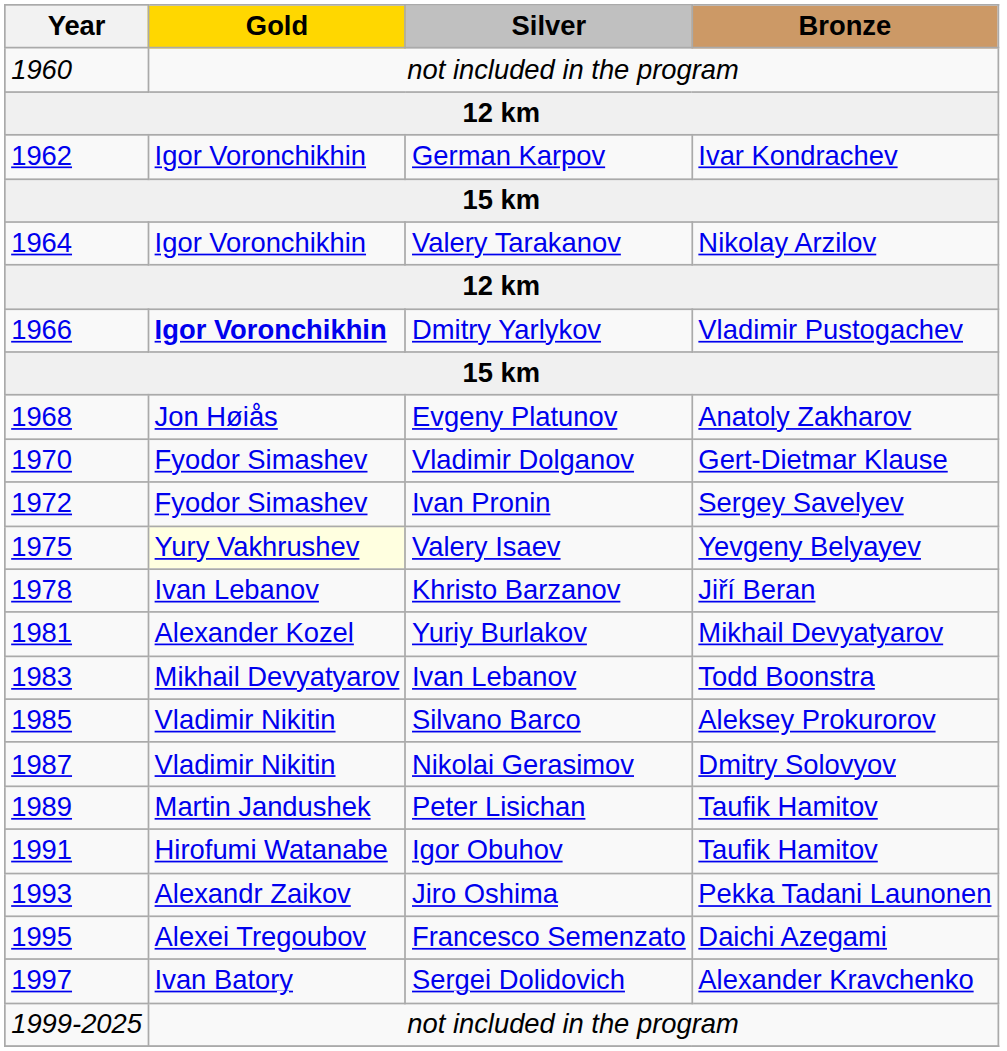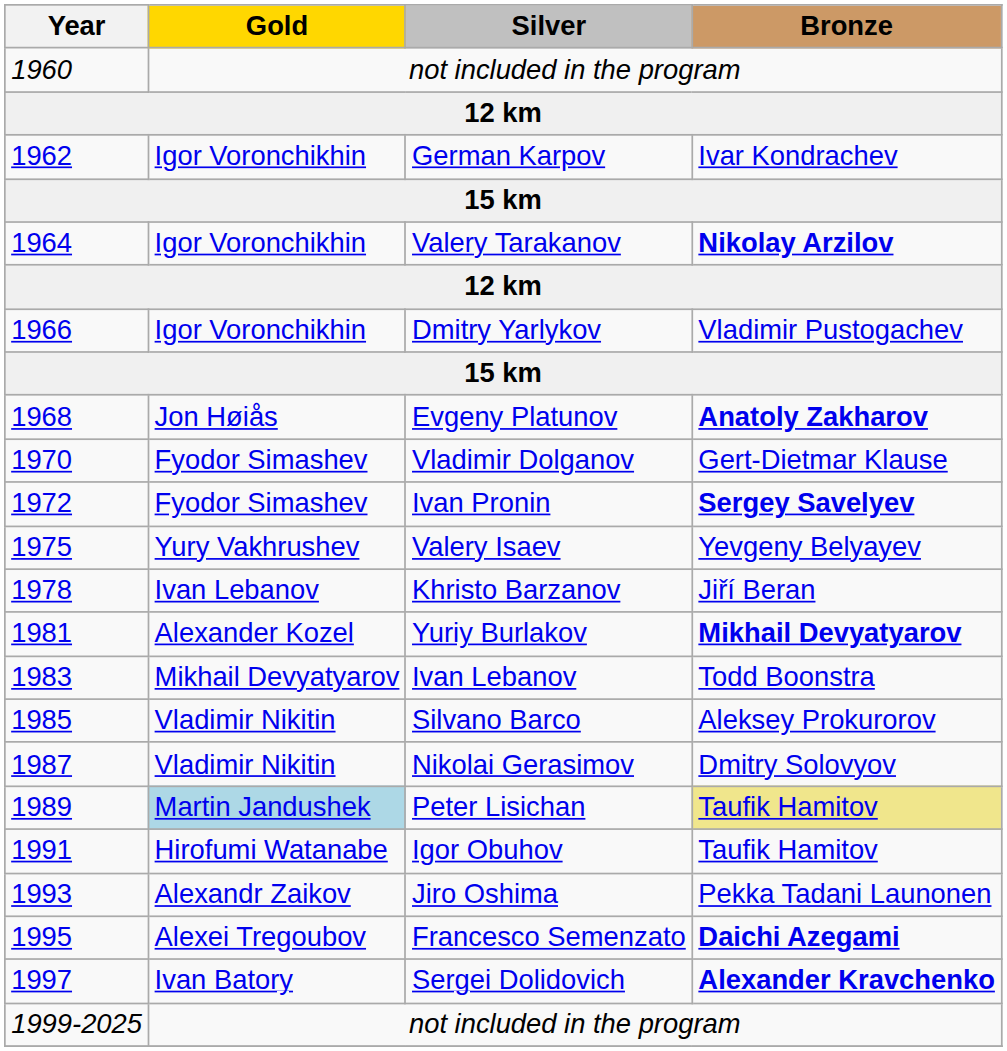(787, 243) normal -> (796, 243) bold
(271, 329) bold -> (260, 329) normal
(805, 416) normal -> (813, 416) bold
(801, 503) normal -> (806, 503) bold
(257, 546) lightyellow background -> (257, 546) no background
(821, 633) normal -> (830, 633) bold
(263, 807) no background -> (263, 807) lightblue background
(788, 807) no background -> (788, 807) khaki background
(793, 937) normal -> (799, 937) bold
(836, 980) normal -> (847, 980) bold
